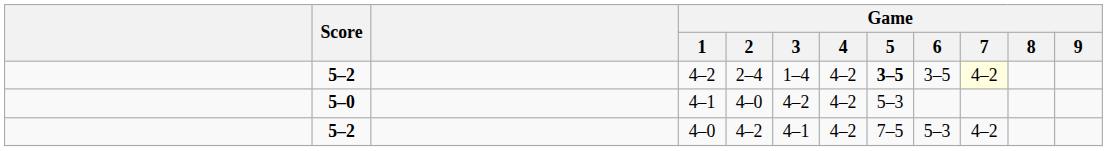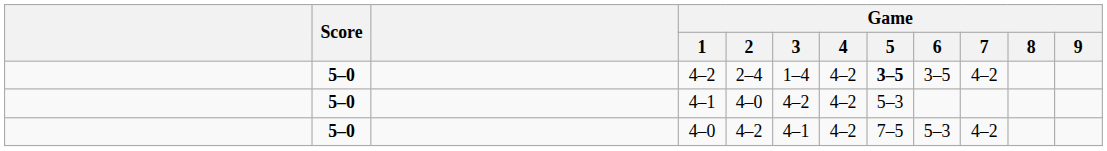(342, 74) 5–2 -> (342, 74) 5–0
(984, 74) lightyellow background -> (984, 74) no background
(342, 131) 5–2 -> (342, 131) 5–0
